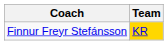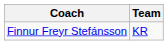(140, 31) gold background -> (140, 31) no background
